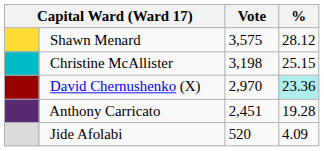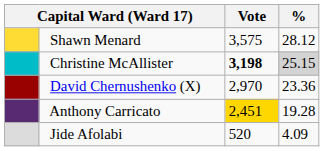(245, 63) normal -> (245, 63) bold
(299, 63) no background -> (299, 63) lightgrey background
(299, 87) paleturquoise background -> (299, 87) no background
(245, 110) no background -> (245, 110) gold background
